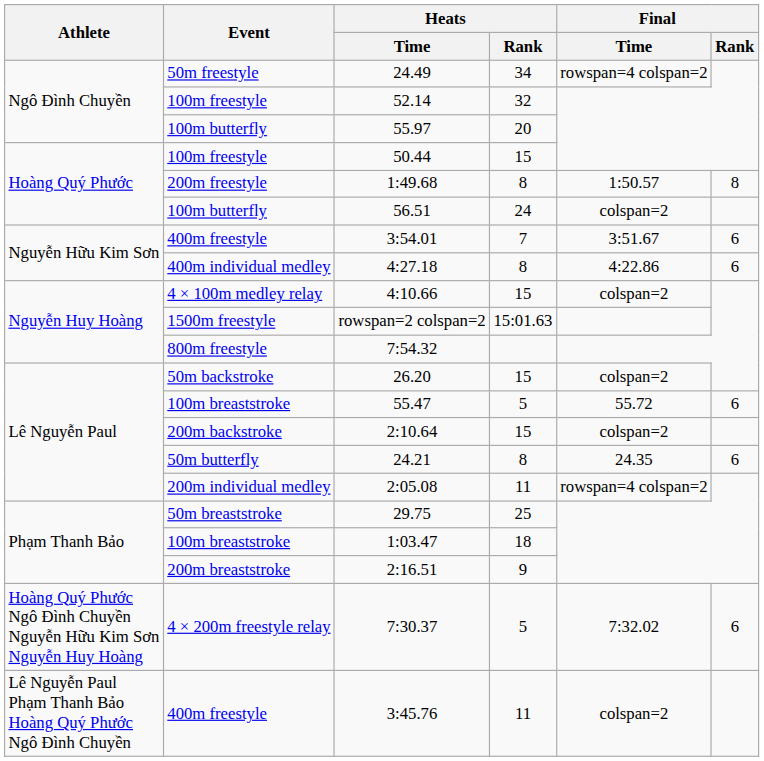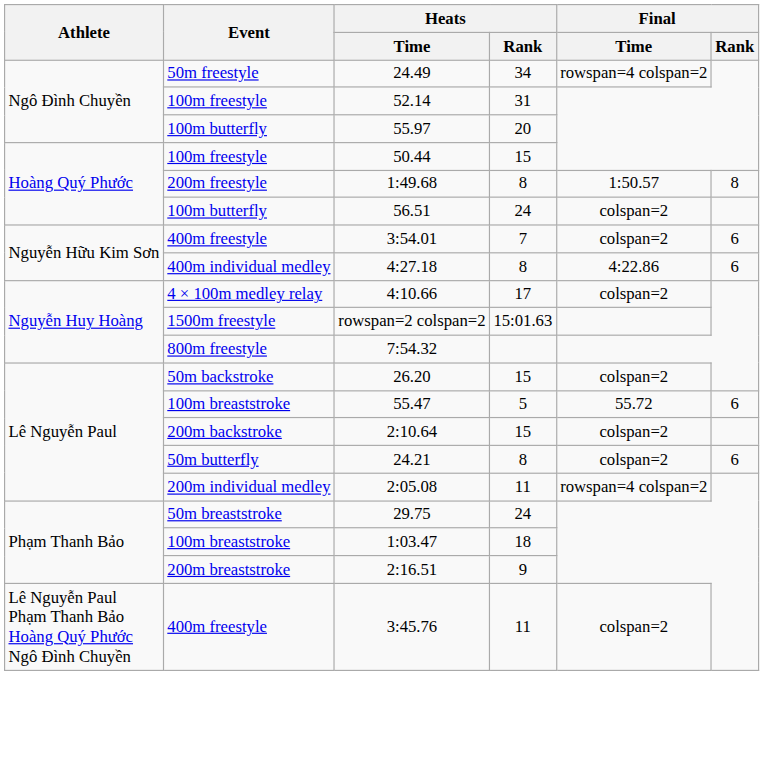(523, 101) 32 -> (523, 101) 31
(634, 239) 3:51.67 -> (634, 239) colspan=2
(523, 294) 15 -> (523, 294) 17
(634, 459) 24.35 -> (634, 459) colspan=2
(523, 514) 25 -> (523, 514) 24
- row: (412, 626)
